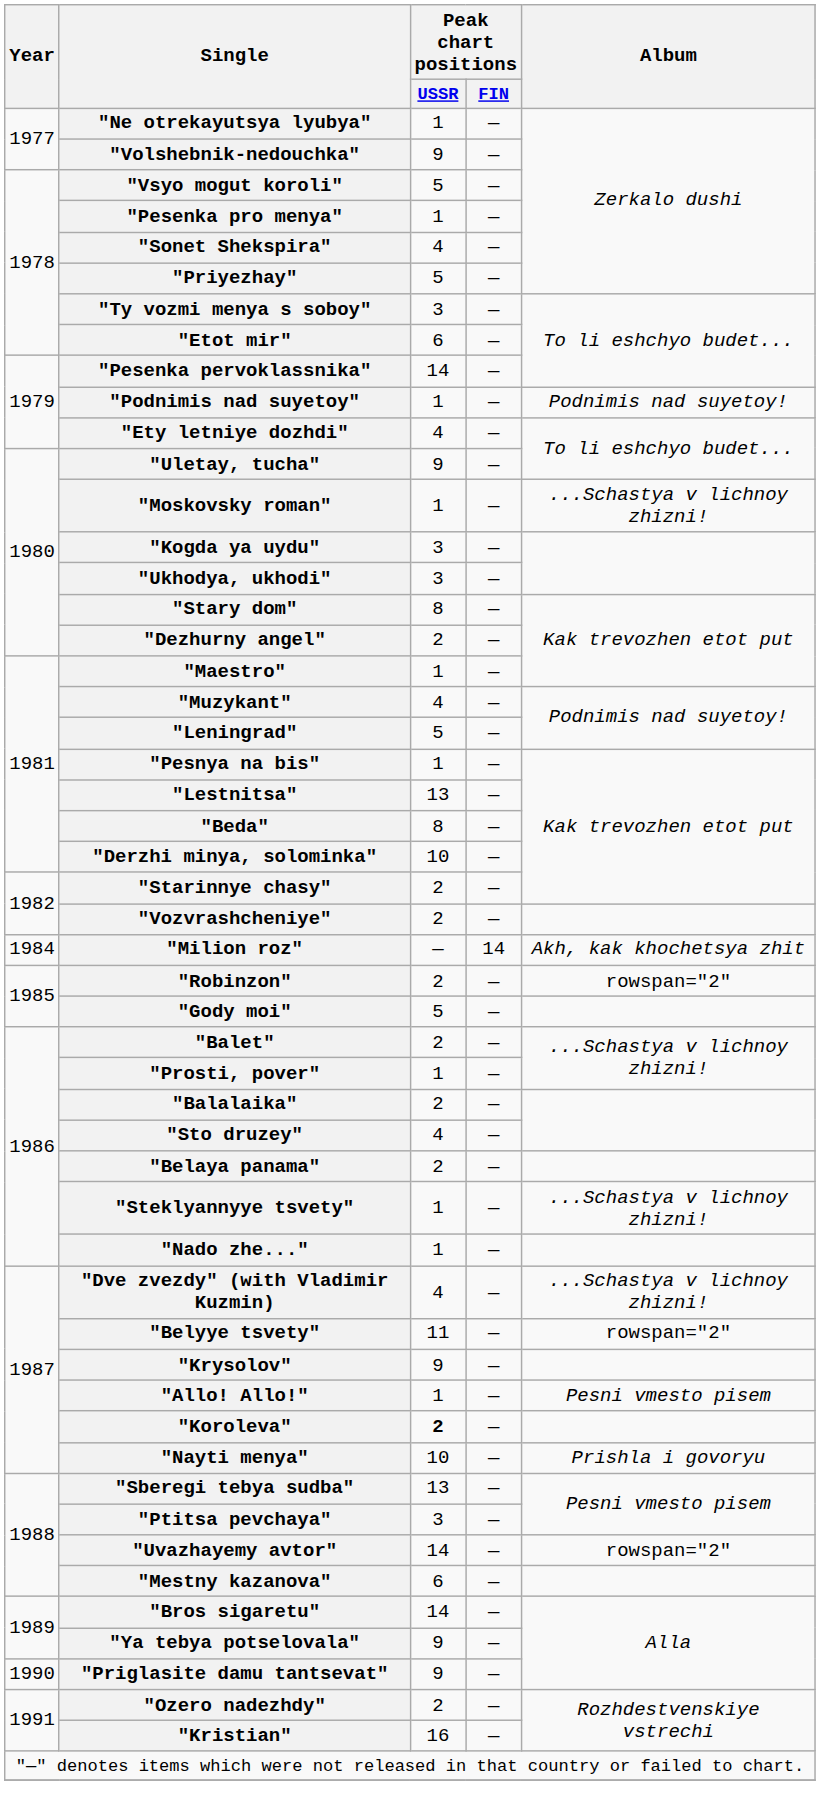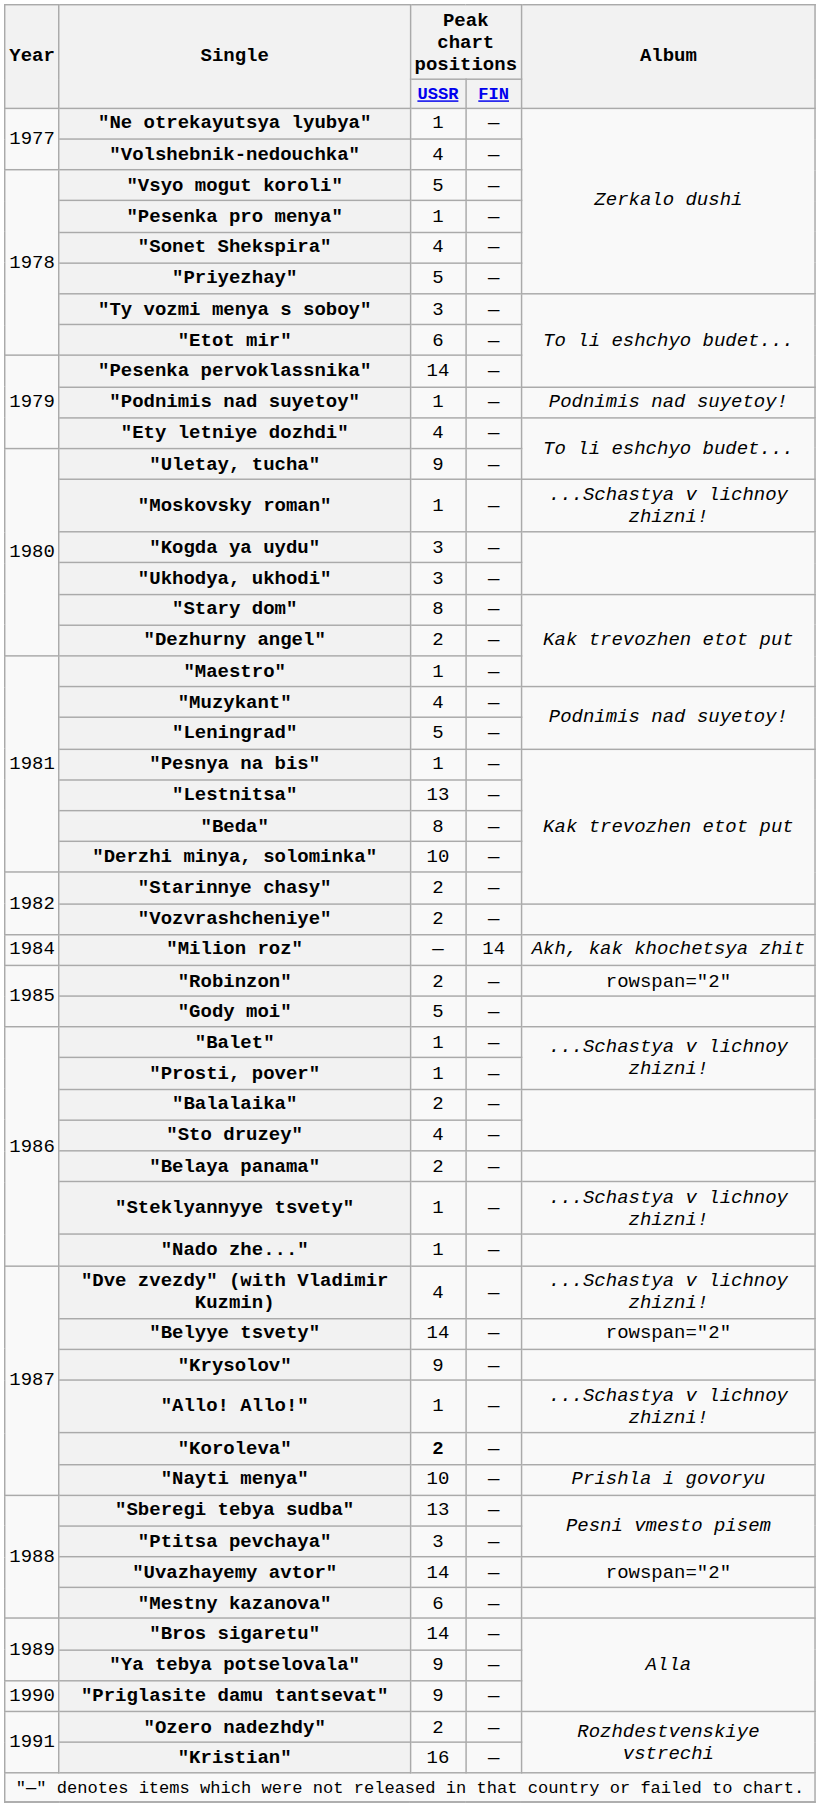(438, 155) 9 -> (438, 155) 4
(438, 1043) 2 -> (438, 1043) 1
(438, 1334) 11 -> (438, 1334) 14
(668, 1396) Pesni vmesto pisem -> (668, 1407) ...Schastya v lichnoy zhizni!
